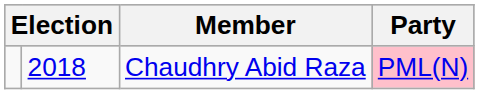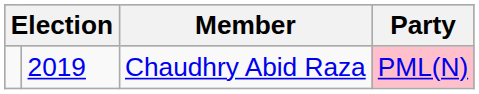(57, 66) 2018 -> (57, 66) 2019
